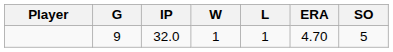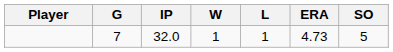(117, 36) 9 -> (117, 36) 7
(314, 36) 4.70 -> (314, 36) 4.73
